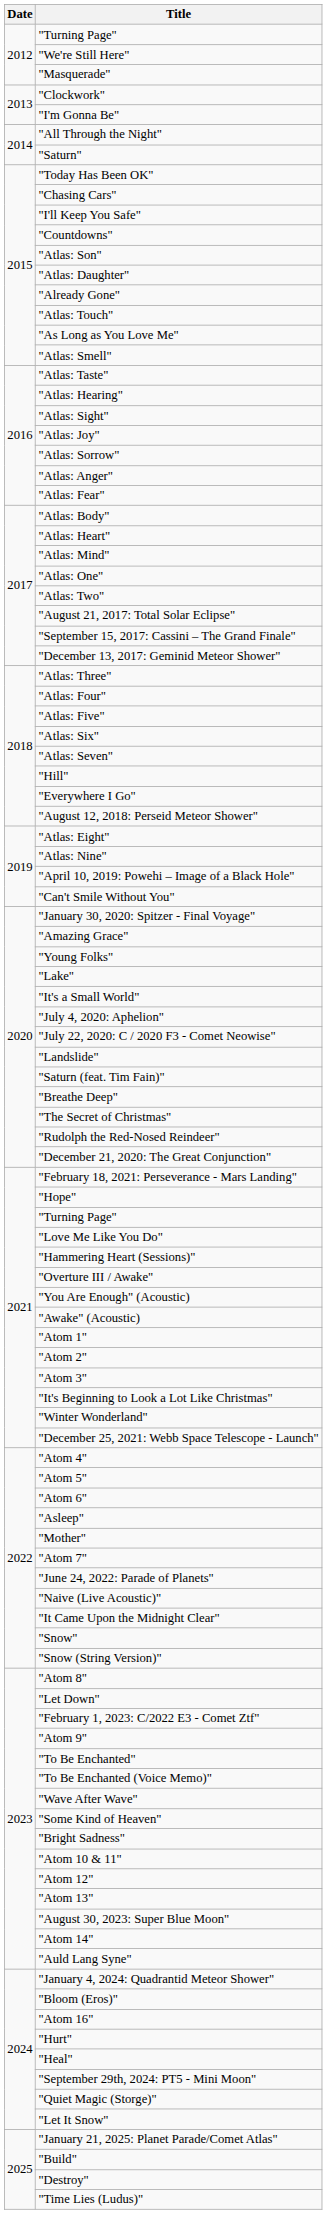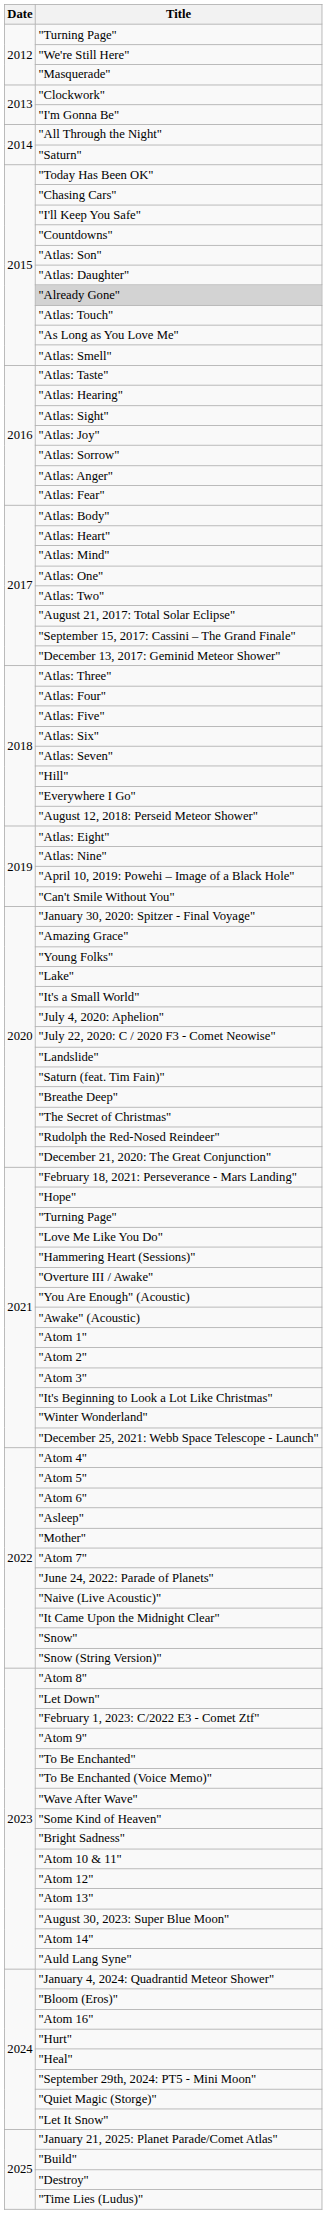(79, 295) no background -> (79, 295) lightgrey background
